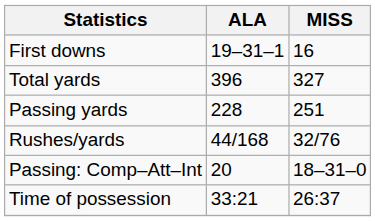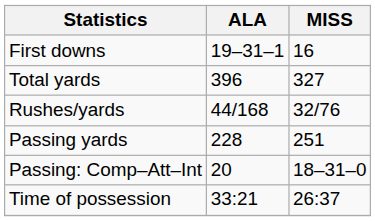rows swapped: (67, 140) <-> (68, 110)
